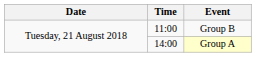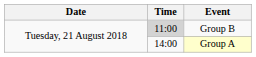(166, 28) no background -> (166, 28) lightgrey background
